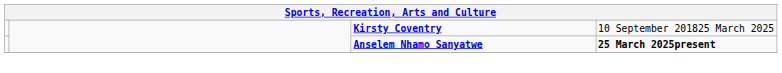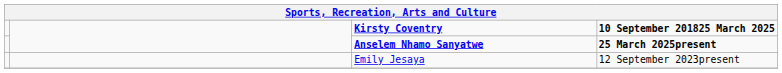(686, 28) normal -> (687, 28) bold
+ row: (389, 60)
